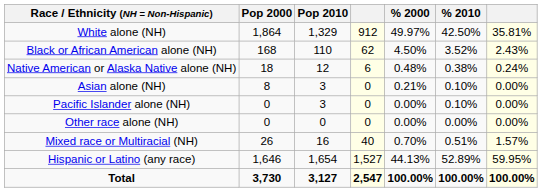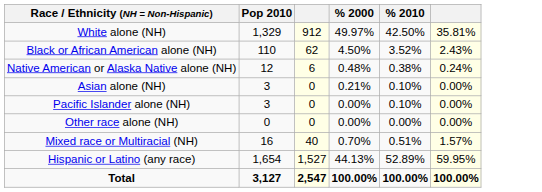- column: (267, 13)
